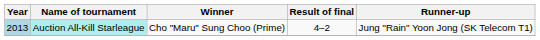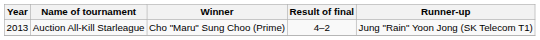(17, 27) lightblue background -> (17, 27) no background
(89, 27) paleturquoise background -> (89, 27) no background
